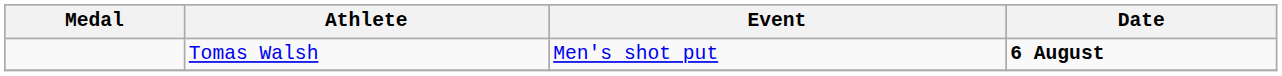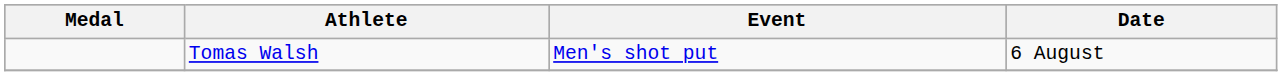(1057, 54) bold -> (1057, 54) normal
